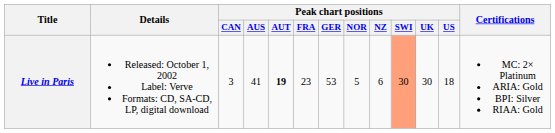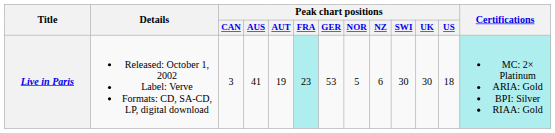(281, 81) bold -> (281, 81) normal
(306, 81) no background -> (306, 81) paleturquoise background
(404, 81) lightsalmon background -> (404, 81) no background
(505, 87) no background -> (505, 87) paleturquoise background
